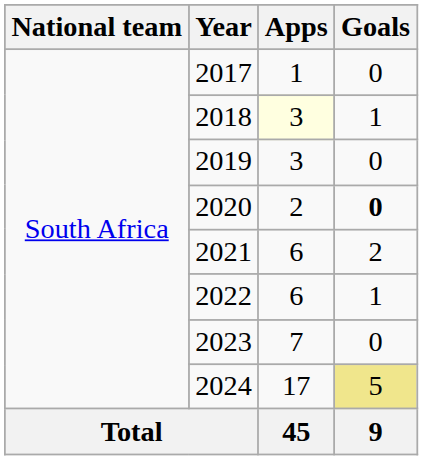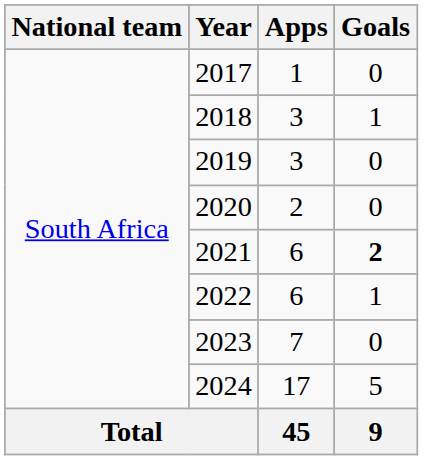(296, 116) lightyellow background -> (296, 116) no background
(376, 206) bold -> (376, 206) normal
(376, 251) normal -> (376, 251) bold
(376, 386) khaki background -> (376, 386) no background
